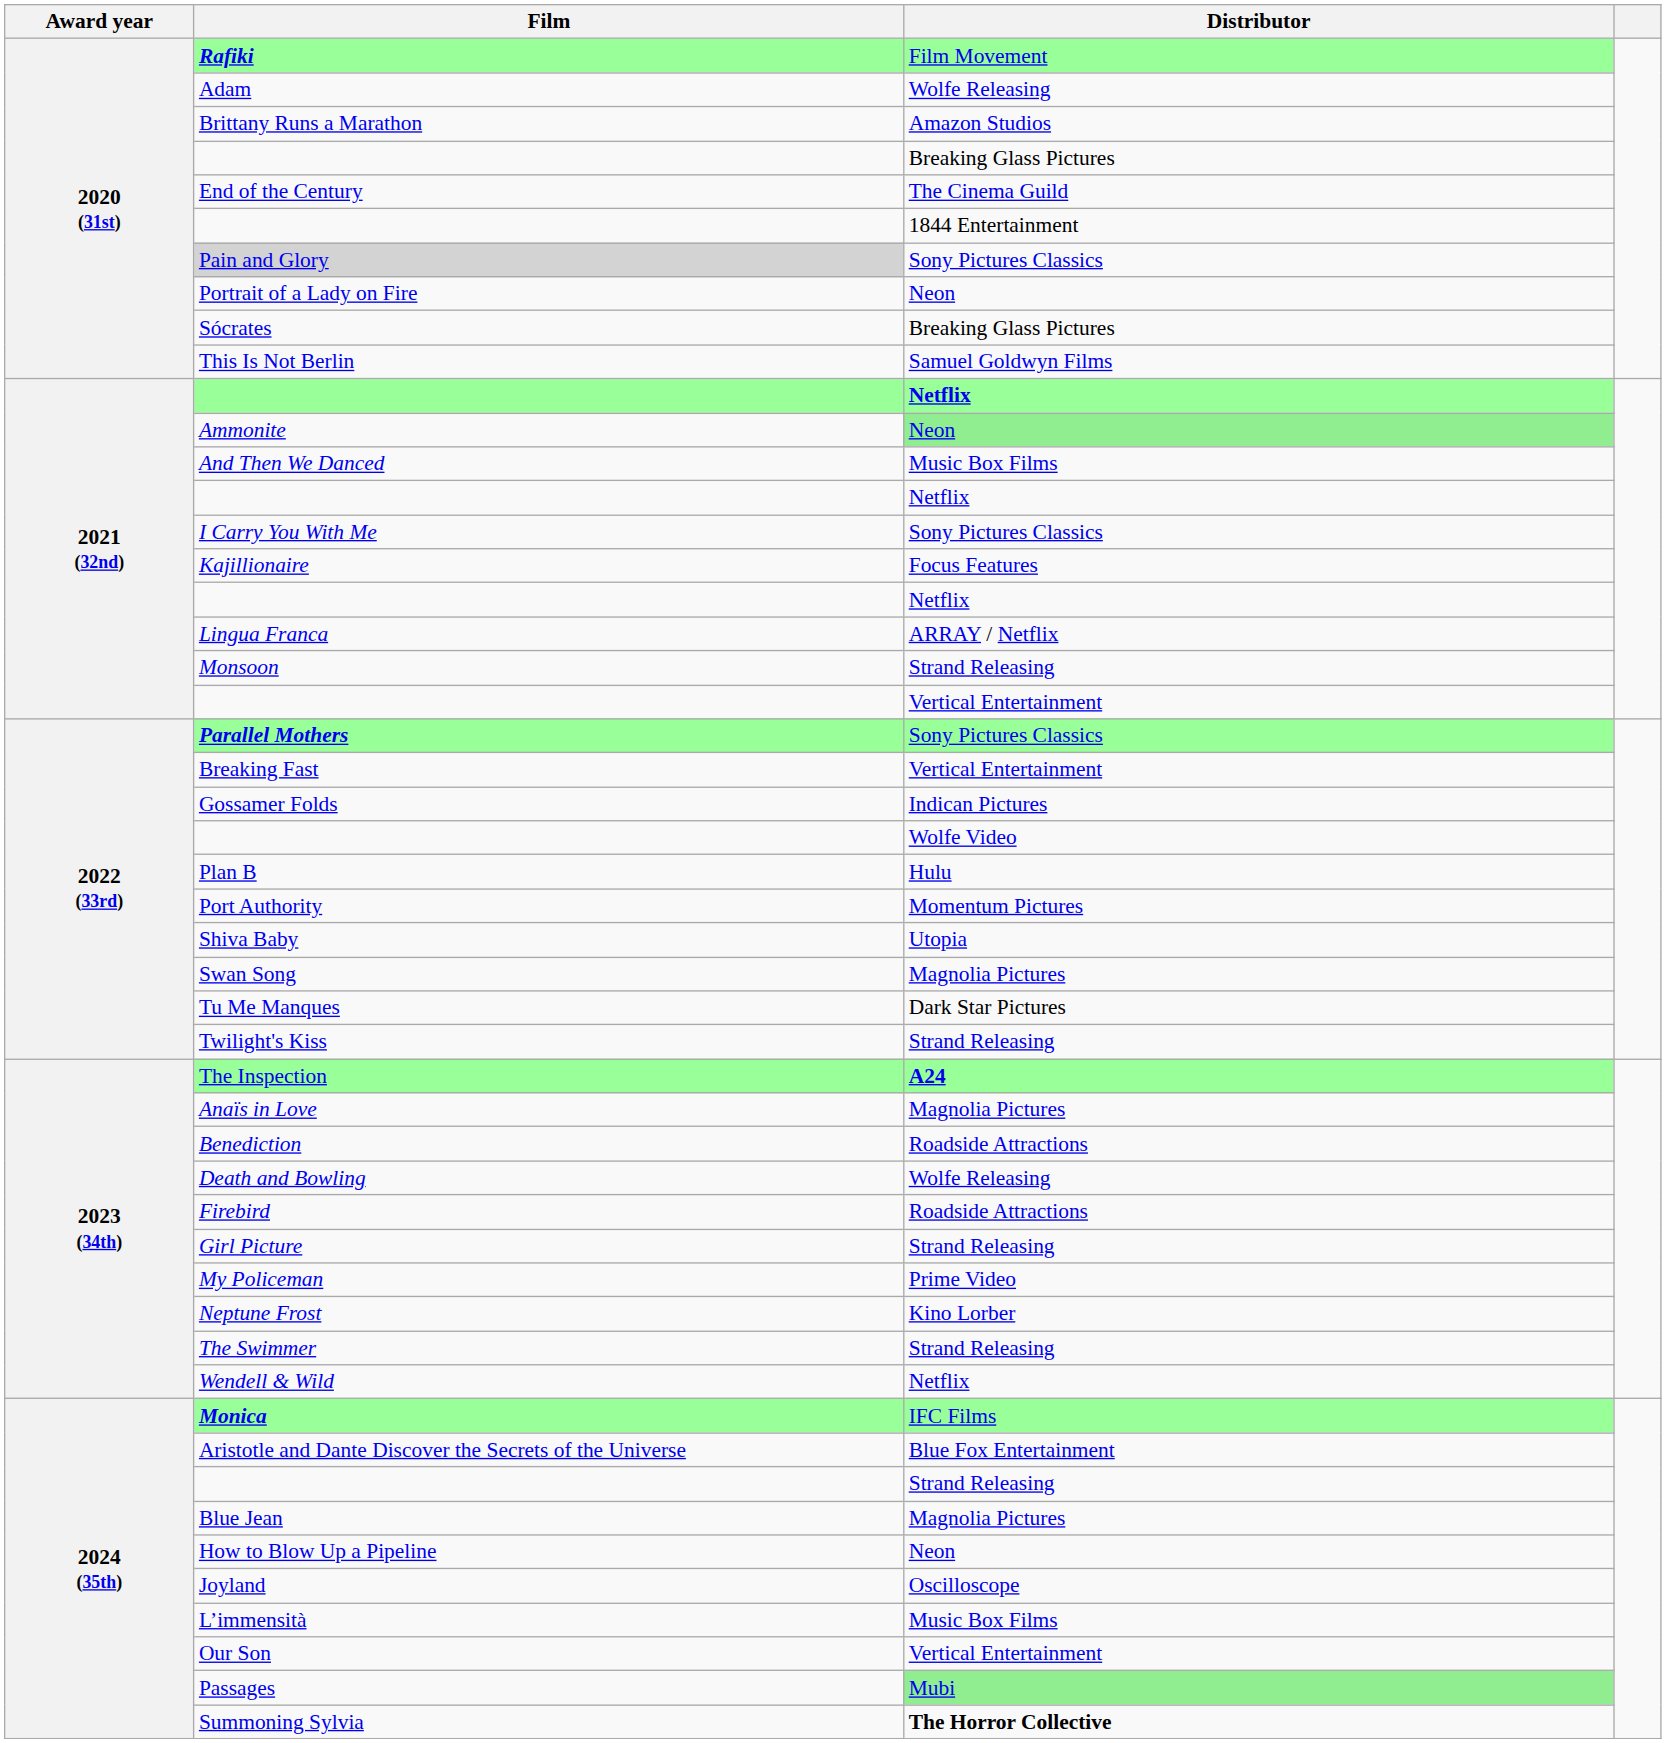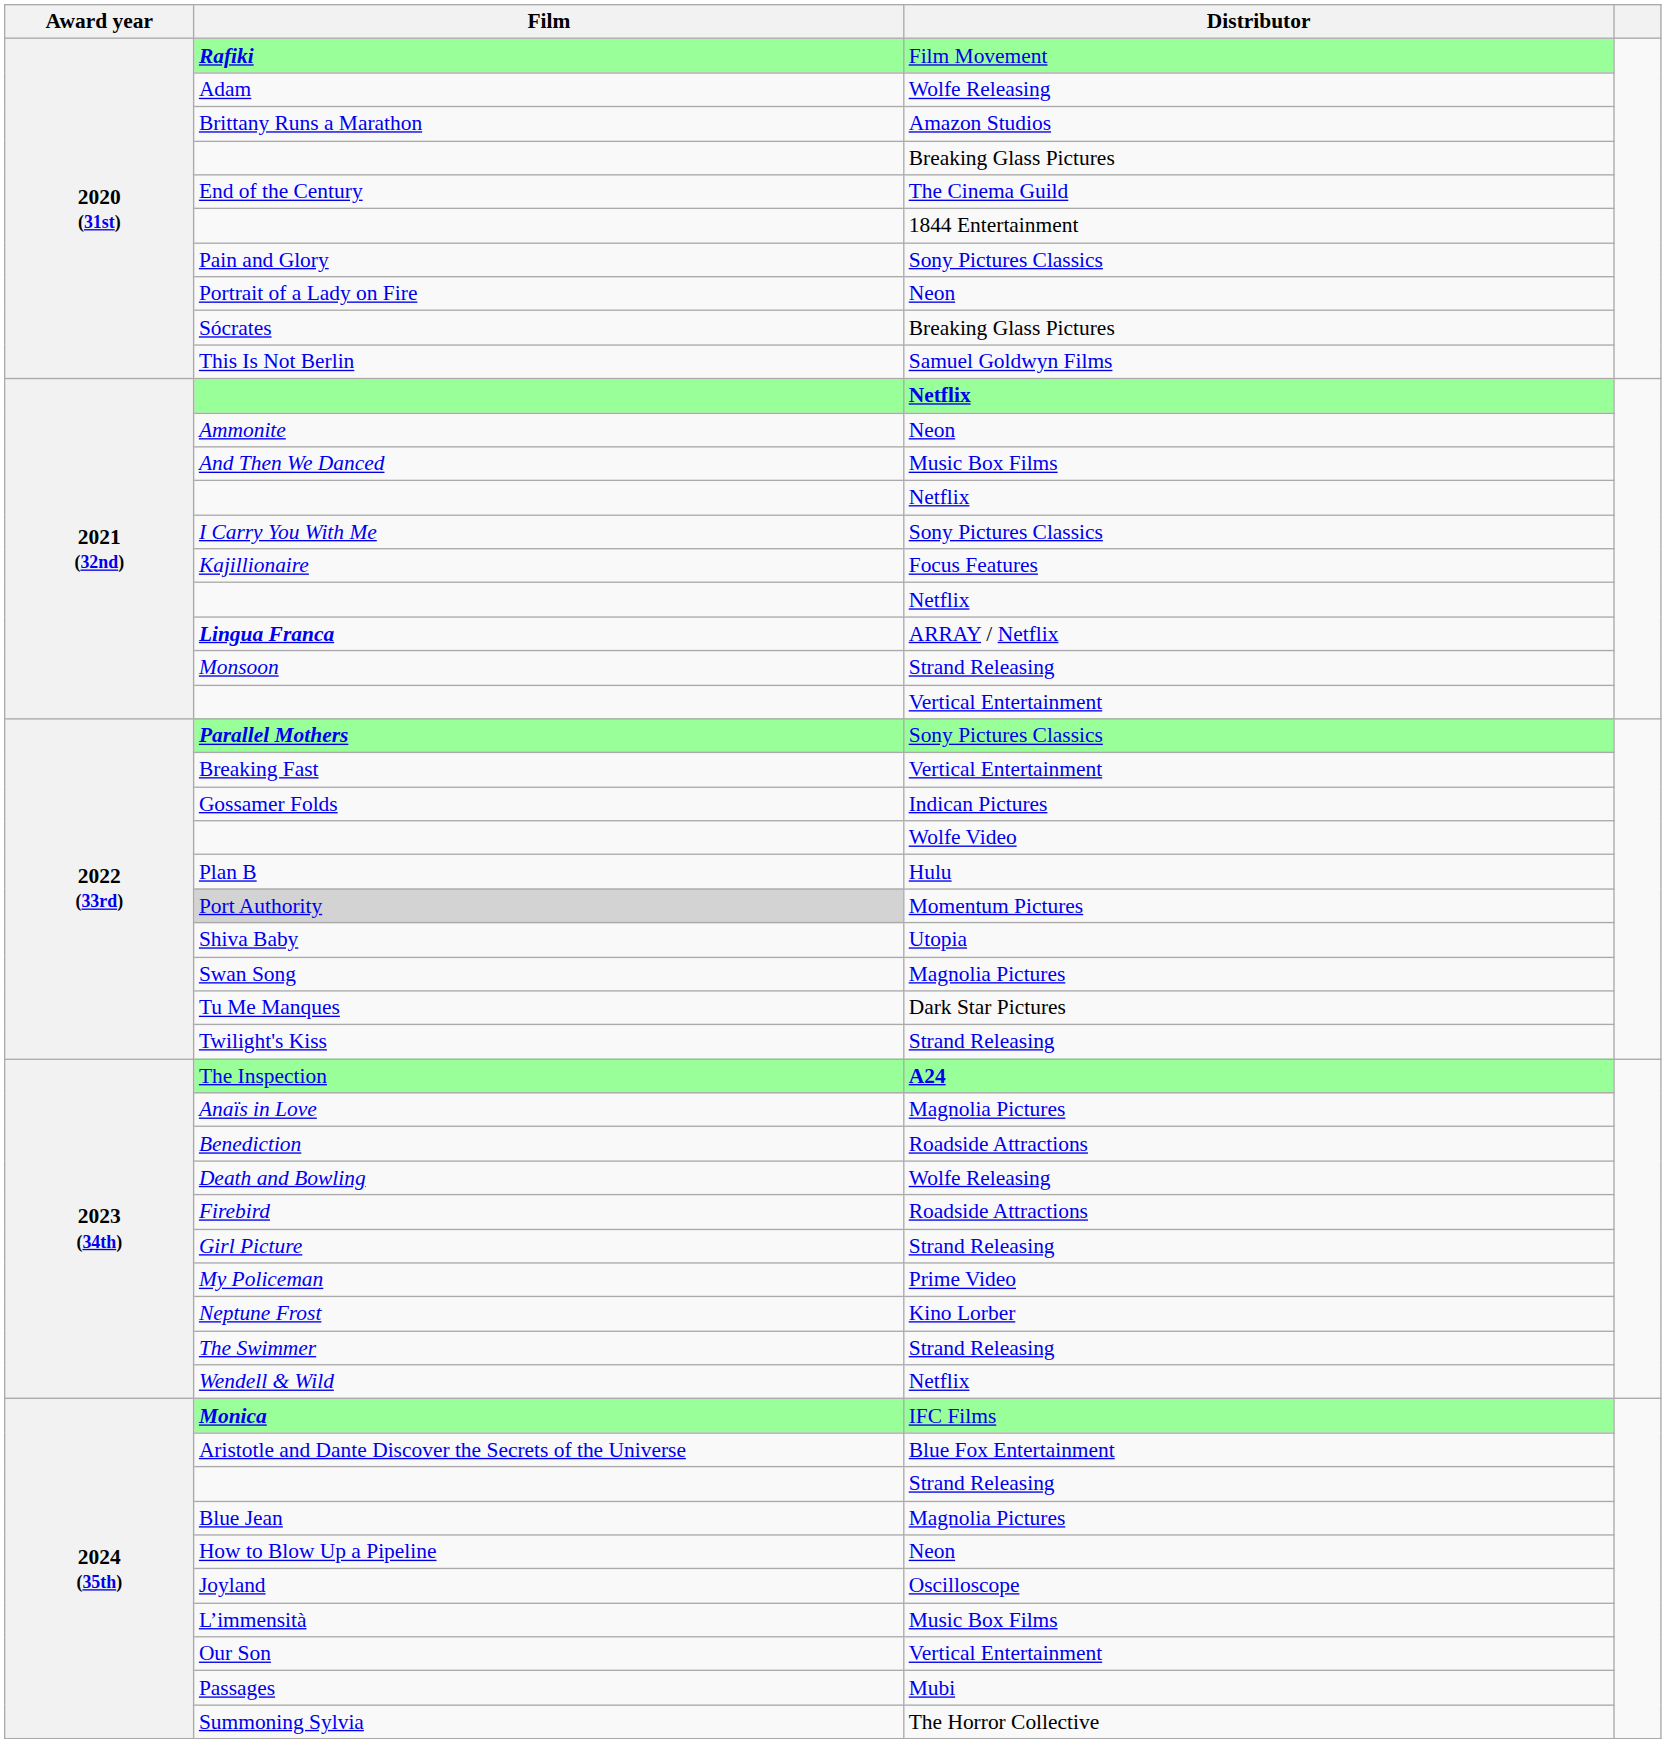(264, 259) lightgrey background -> (264, 259) no background
(932, 429) lightgreen background -> (932, 429) no background
(264, 633) normal -> (267, 633) bold
(261, 905) no background -> (261, 905) lightgrey background
(932, 1687) lightgreen background -> (932, 1687) no background
(1010, 1721) bold -> (1004, 1721) normal
